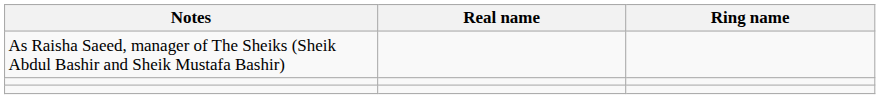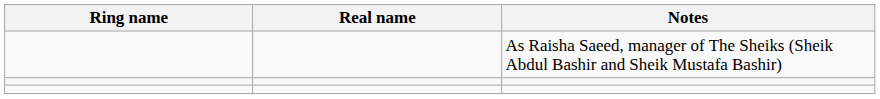columns swapped: (750, 17) <-> (191, 17)
